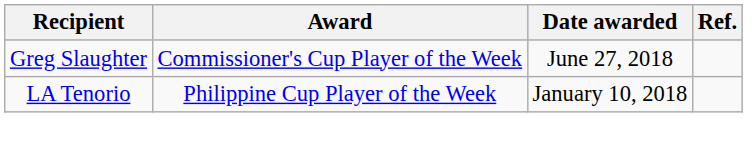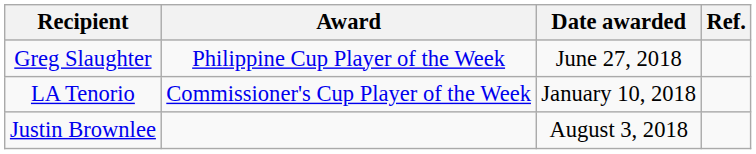(340, 58) Commissioner's Cup Player of the Week -> (349, 58) Philippine Cup Player of the Week
(340, 93) Philippine Cup Player of the Week -> (349, 93) Commissioner's Cup Player of the Week
+ row: (83, 129)
